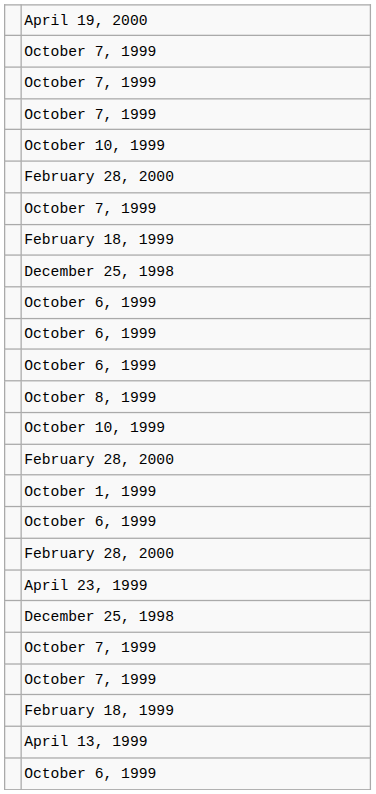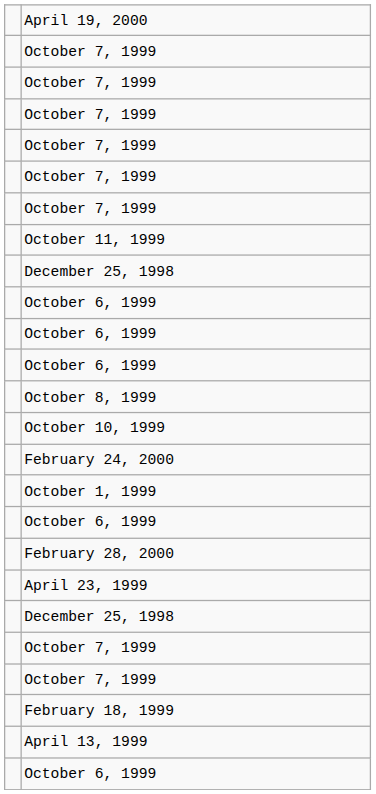(95, 146) October 10, 1999 -> (90, 146) October 7, 1999
(99, 177) February 28, 2000 -> (90, 177) October 7, 1999
(99, 240) February 18, 1999 -> (95, 240) October 11, 1999
(99, 459) February 28, 2000 -> (99, 459) February 24, 2000
